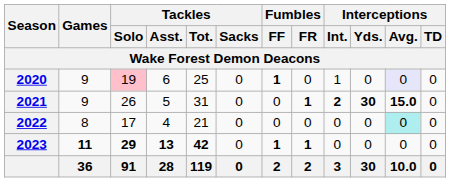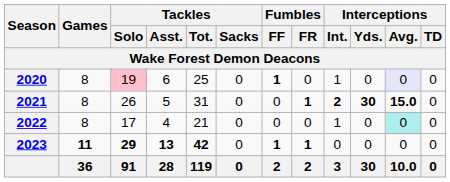(85, 79) 9 -> (85, 79) 8
(85, 101) 9 -> (85, 101) 8
(337, 123) 0 -> (337, 123) 1
